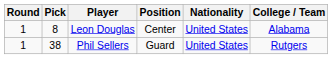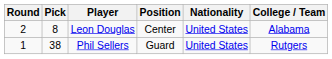(23, 29) 1 -> (23, 29) 2
